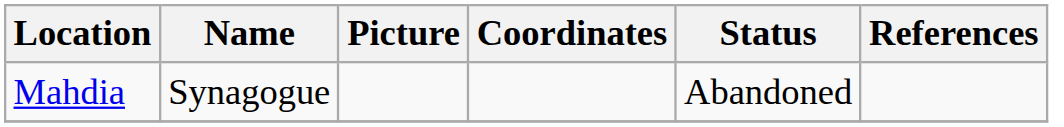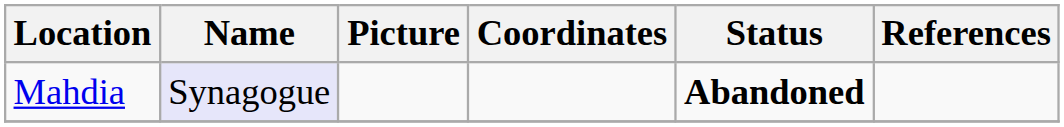(249, 91) no background -> (249, 91) lavender background
(768, 91) normal -> (774, 91) bold
